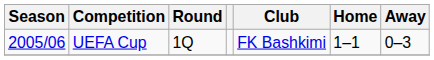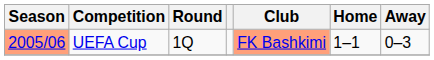(37, 42) no background -> (37, 42) lightsalmon background
(282, 42) no background -> (282, 42) lightsalmon background
